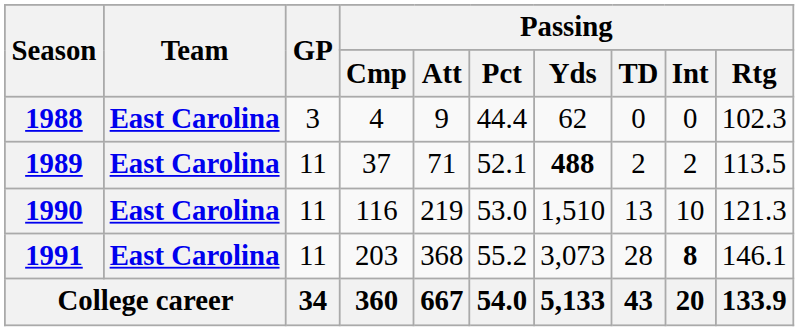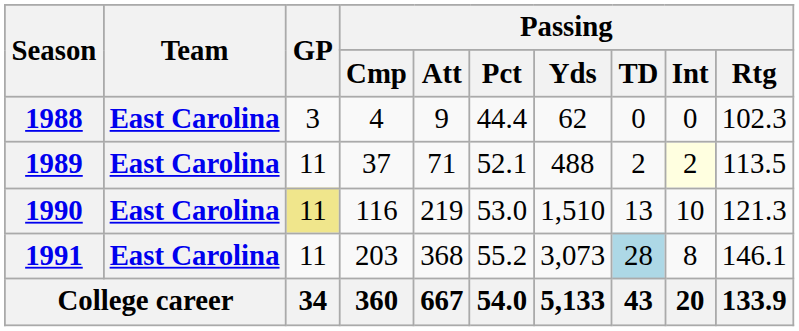(573, 164) bold -> (573, 164) normal
(690, 164) no background -> (690, 164) lightyellow background
(313, 210) no background -> (313, 210) khaki background
(638, 255) no background -> (638, 255) lightblue background
(690, 255) bold -> (690, 255) normal
